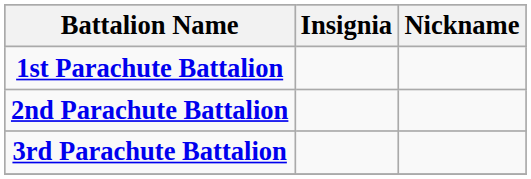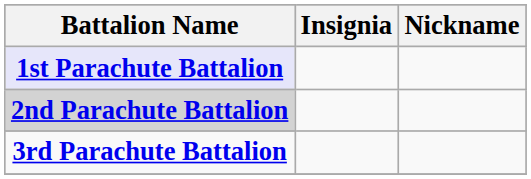(150, 67) no background -> (150, 67) lavender background
(150, 109) no background -> (150, 109) lightgrey background
